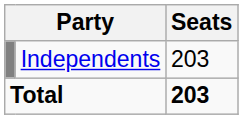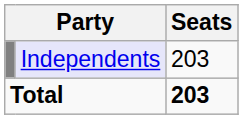(90, 59) no background -> (90, 59) lavender background
